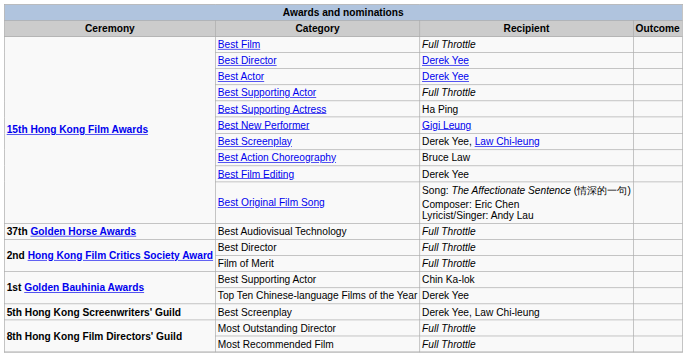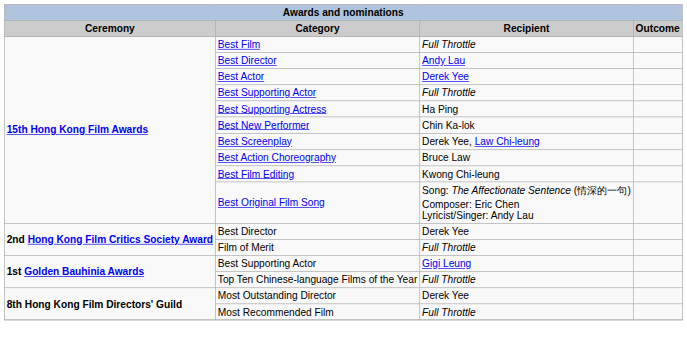(446, 61) Derek Yee -> (444, 61) Andy Lau
(447, 125) Gigi Leung -> (448, 125) Chin Ka-lok
(446, 174) Derek Yee -> (461, 174) Kwong Chi-leung
- row: (71, 232)
(449, 248) Full Throttle -> (446, 232) Derek Yee
(448, 280) Chin Ka-lok -> (447, 264) Gigi Leung
(446, 296) Derek Yee -> (449, 280) Full Throttle
- row: (94, 312)
(449, 328) Full Throttle -> (446, 296) Derek Yee
